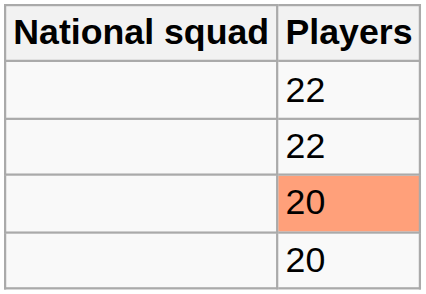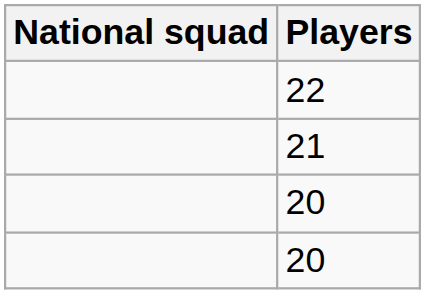(305, 145) 22 -> (305, 145) 21
(305, 202) lightsalmon background -> (305, 202) no background
